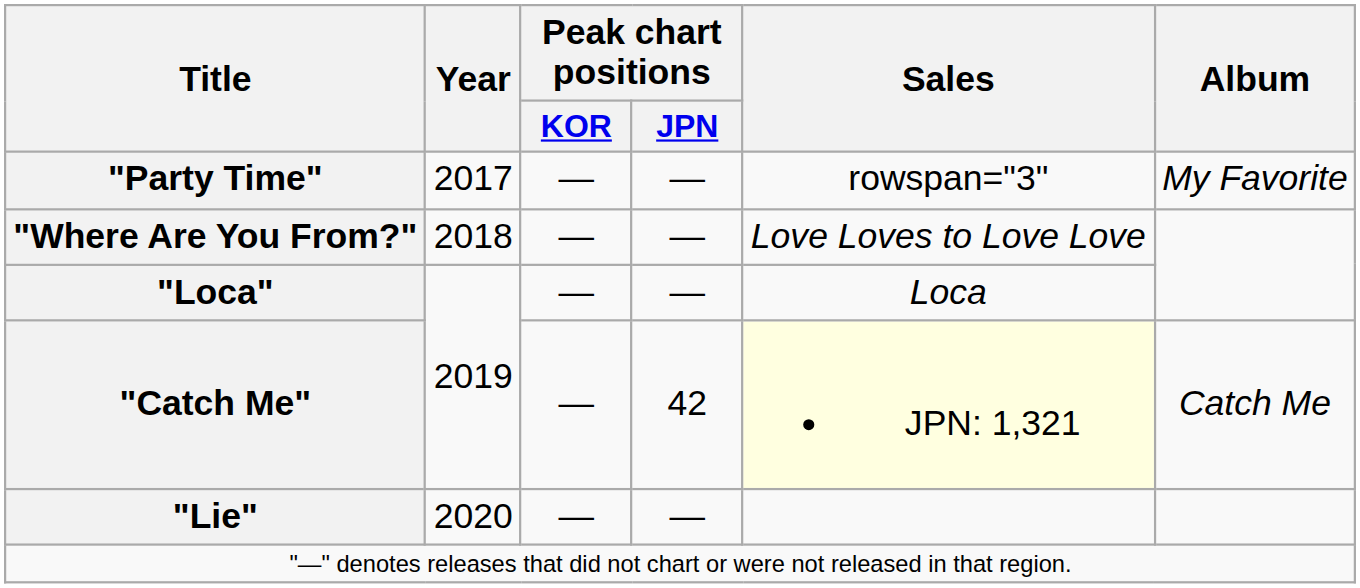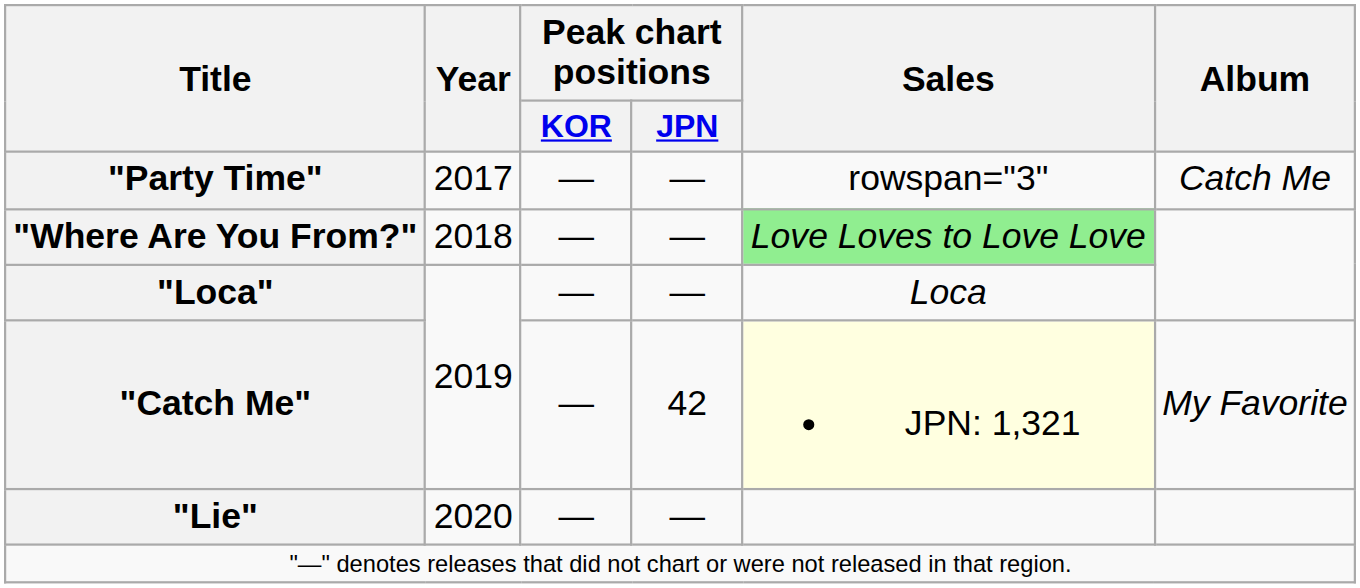(1255, 179) My Favorite -> (1255, 179) Catch Me
(948, 235) no background -> (948, 235) lightgreen background
(1255, 403) Catch Me -> (1255, 403) My Favorite
